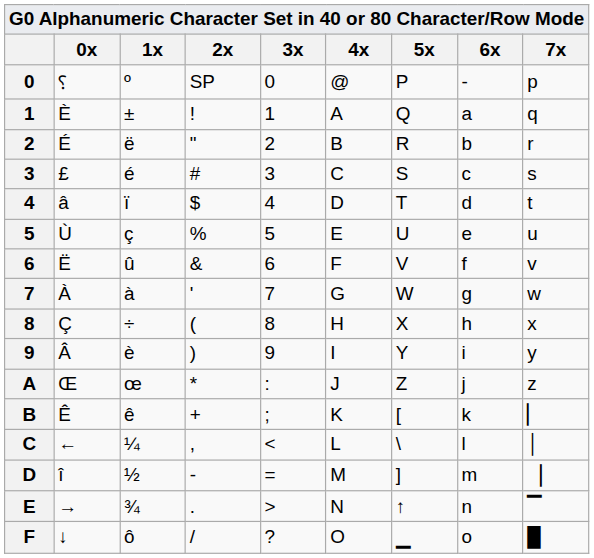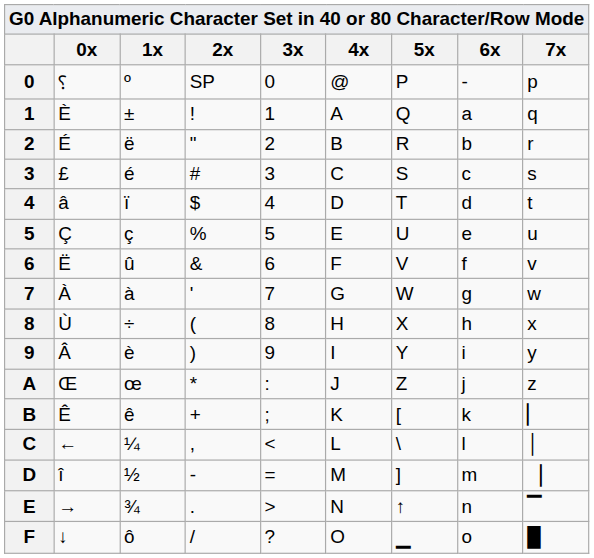(65, 233) Ù -> (65, 233) Ç
(65, 323) Ç -> (65, 323) Ù
